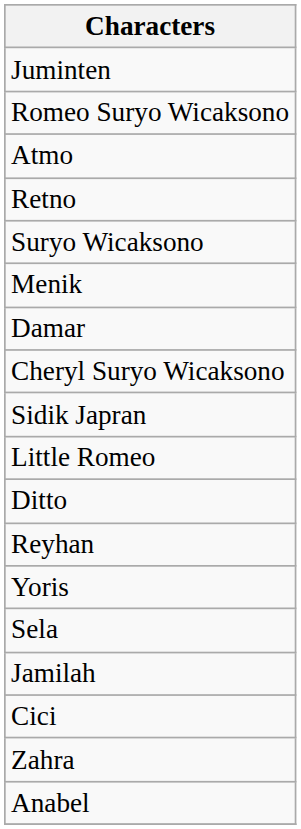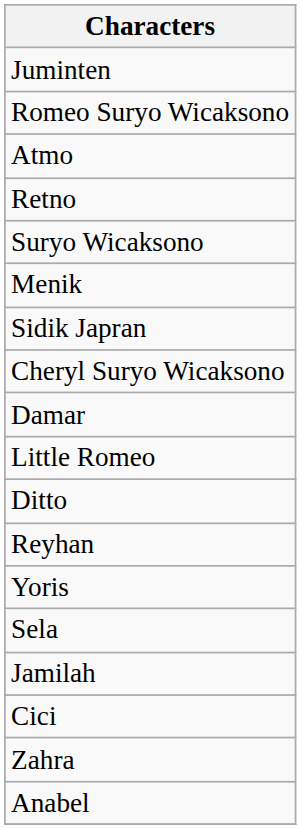(48, 328) Damar -> (79, 328) Sidik Japran
(79, 414) Sidik Japran -> (48, 414) Damar
